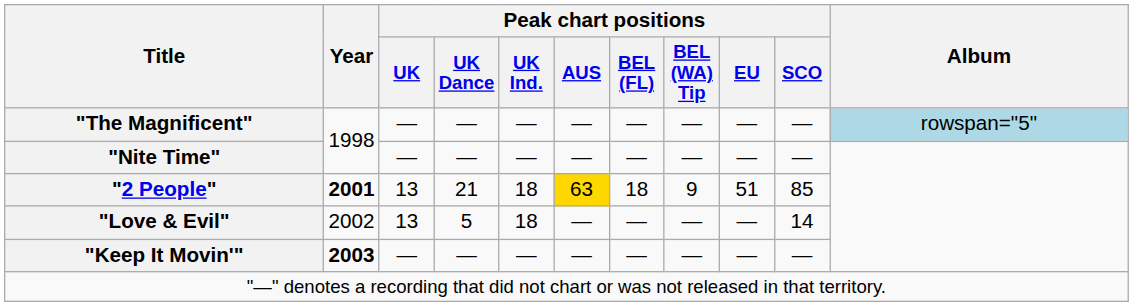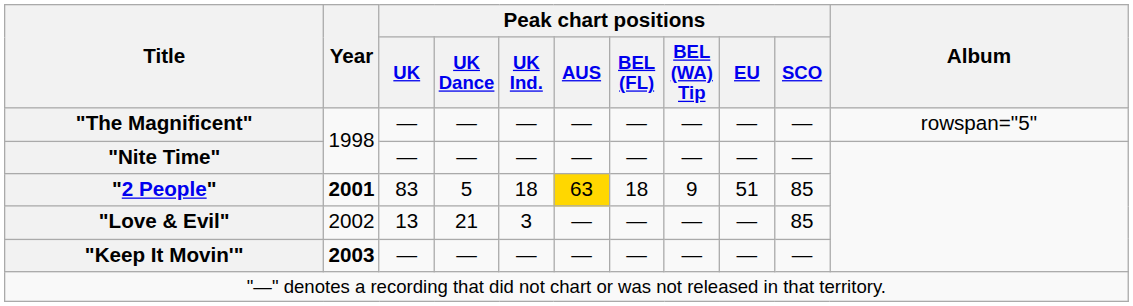(979, 124) lightblue background -> (979, 124) no background
(407, 189) 13 -> (407, 189) 83
(467, 189) 21 -> (467, 189) 5
(467, 222) 5 -> (467, 222) 21
(526, 222) 18 -> (526, 222) 3
(802, 222) 14 -> (802, 222) 85
